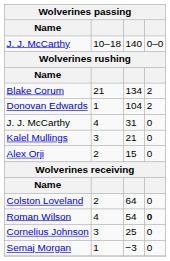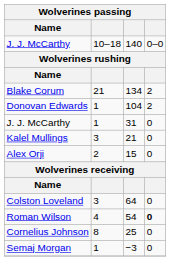(96, 122) 4 -> (96, 122) 1
(96, 201) 2 -> (96, 201) 3
(96, 232) 3 -> (96, 232) 8
